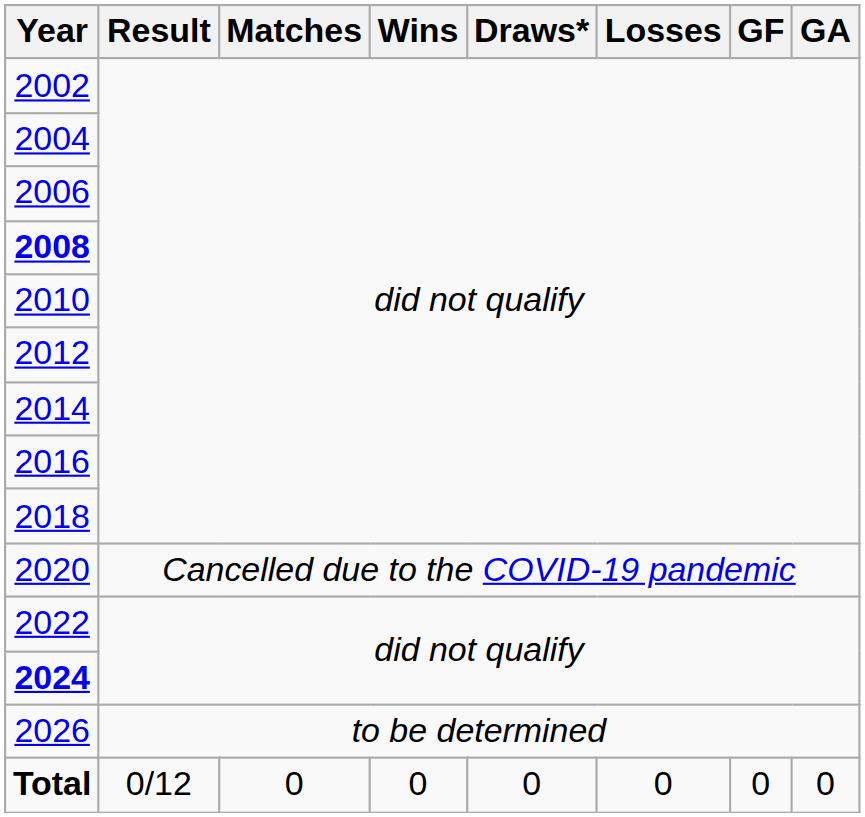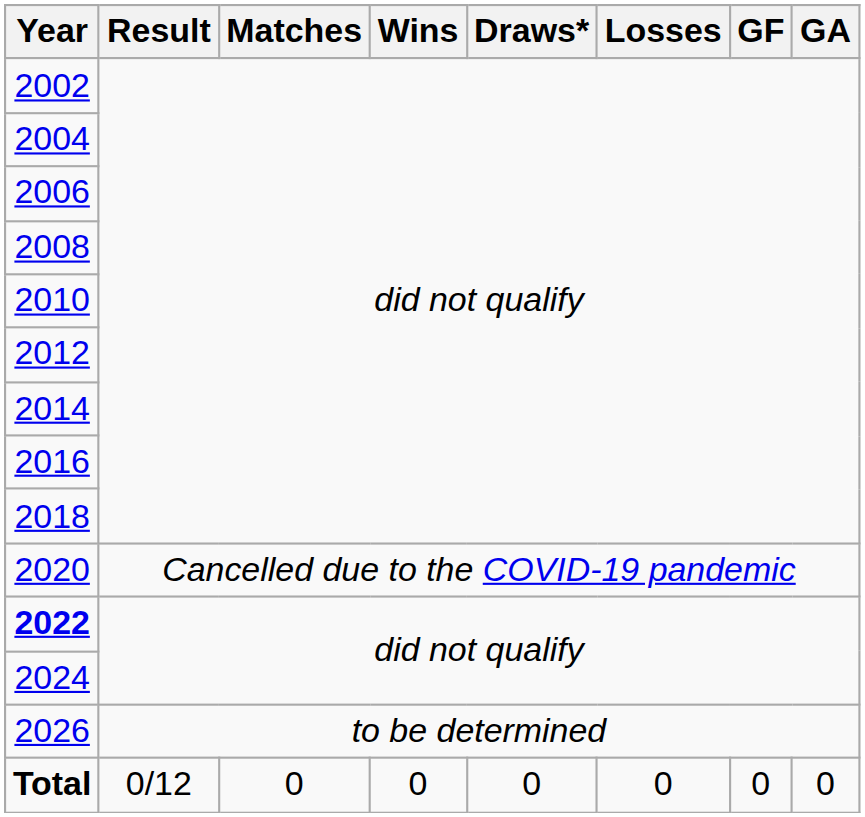(52, 246) bold -> (52, 246) normal
(52, 623) normal -> (52, 623) bold
(52, 676) bold -> (52, 676) normal
